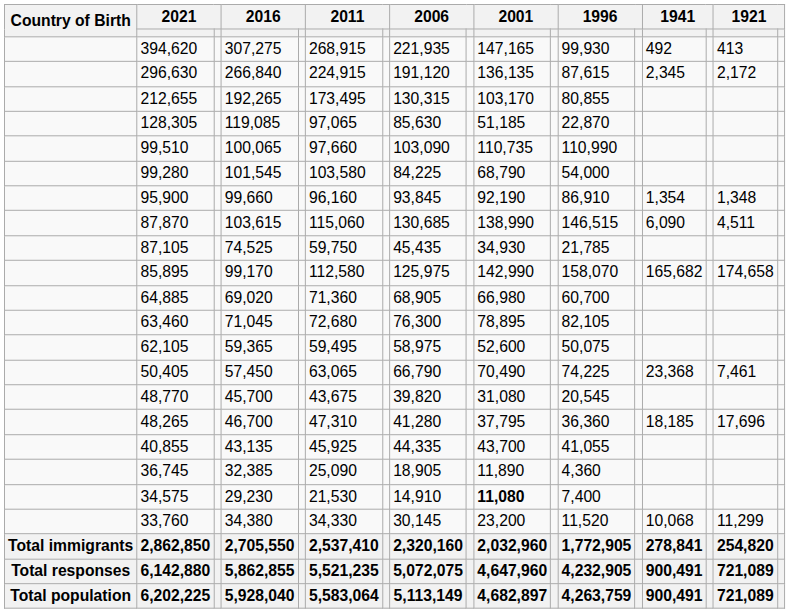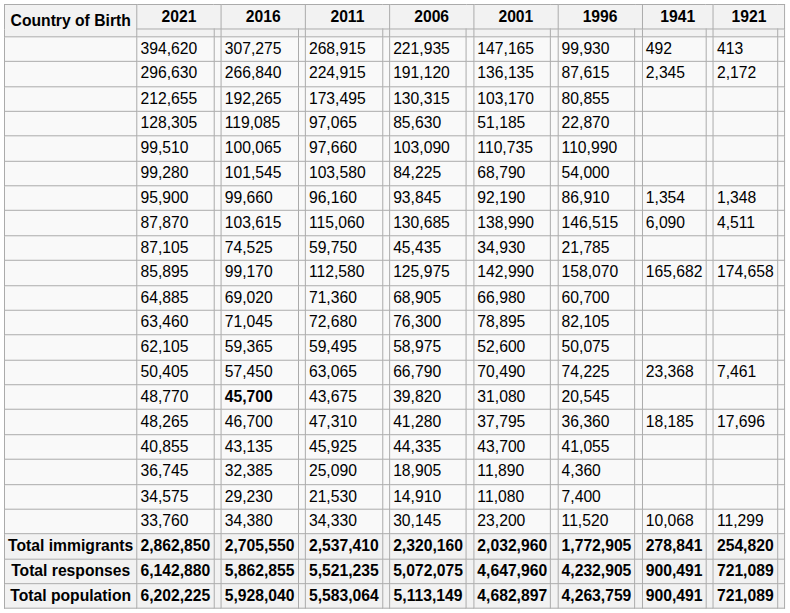(249, 397) normal -> (249, 397) bold
(501, 496) bold -> (501, 496) normal
